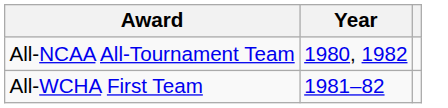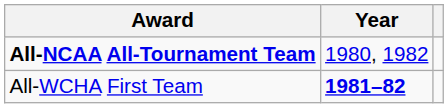(152, 53) normal -> (162, 53) bold
(344, 86) normal -> (365, 86) bold
